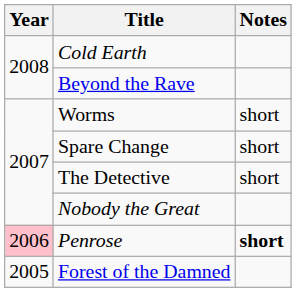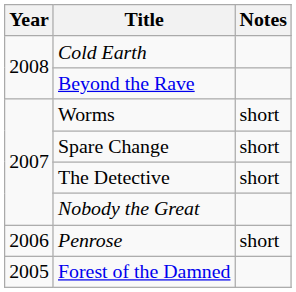(29, 240) pink background -> (29, 240) no background
(262, 240) bold -> (259, 240) normal
